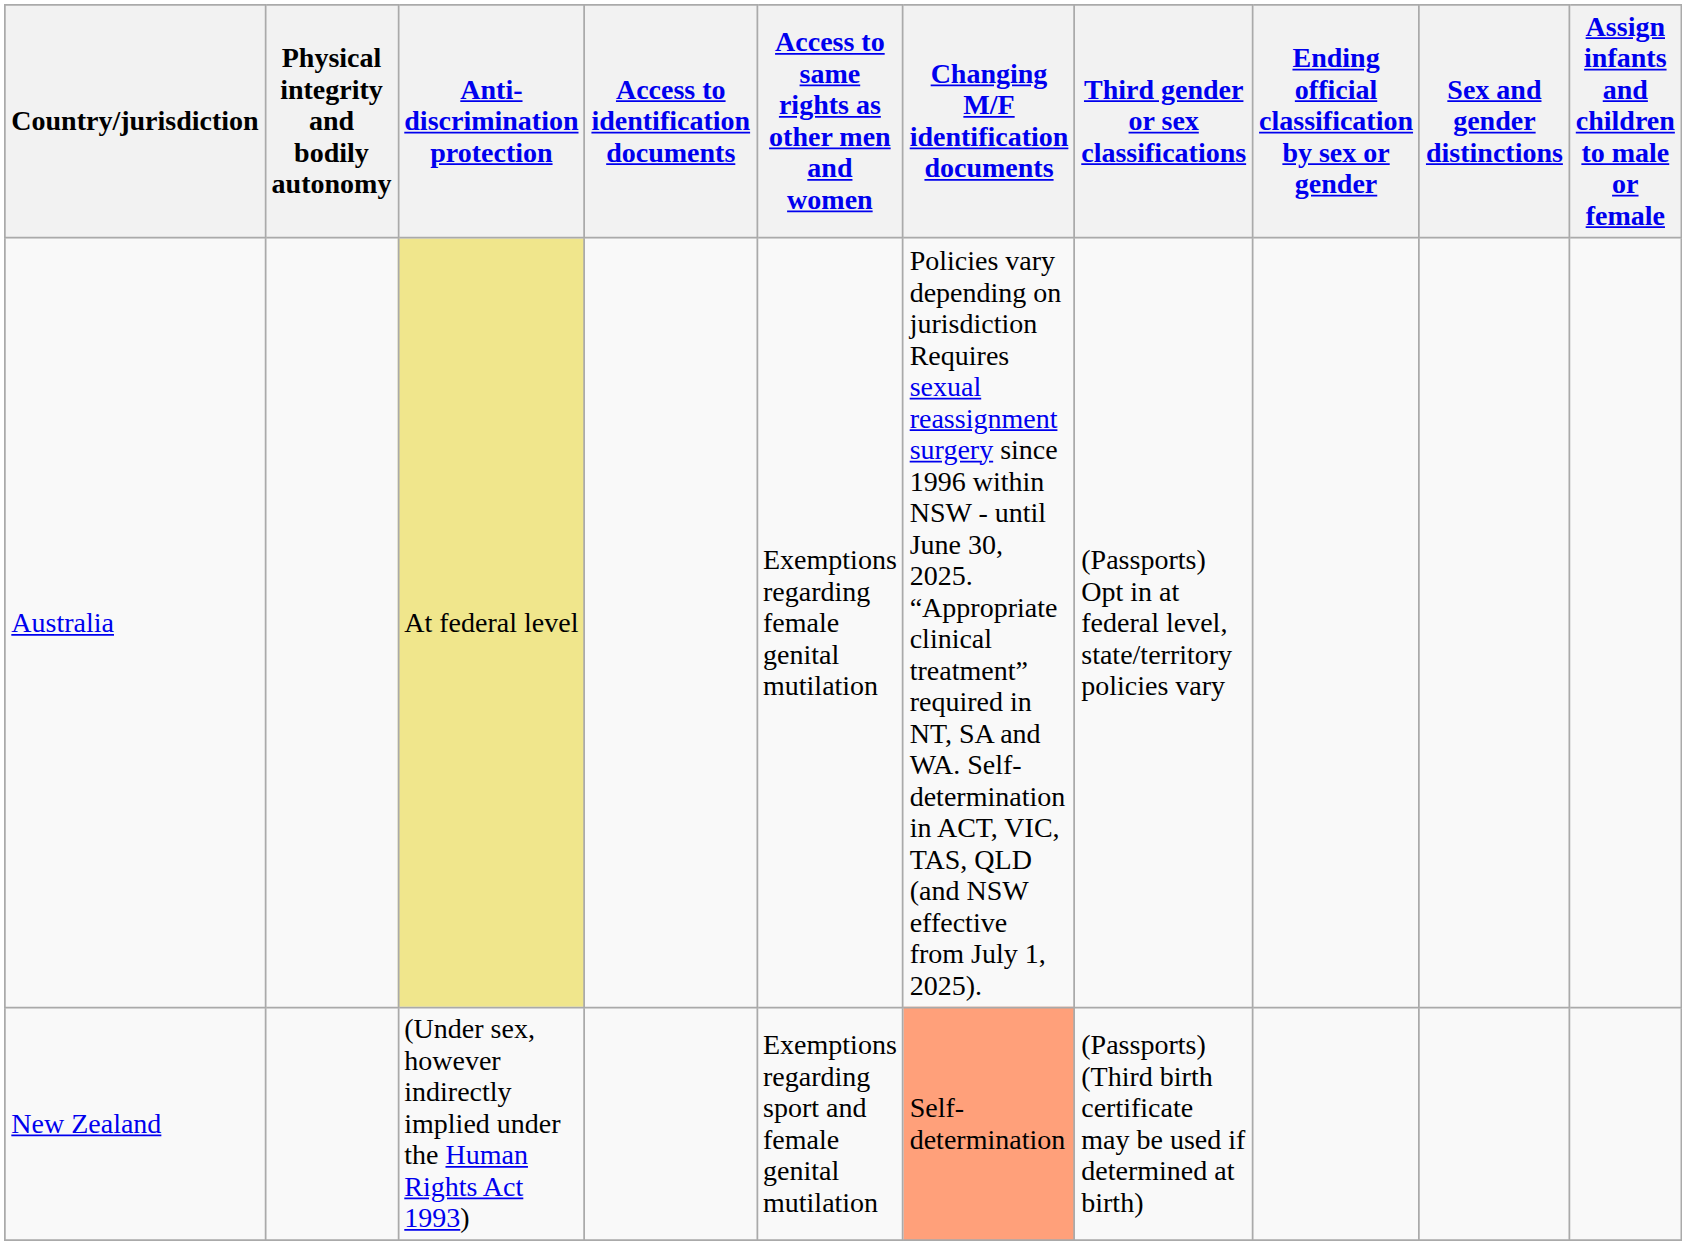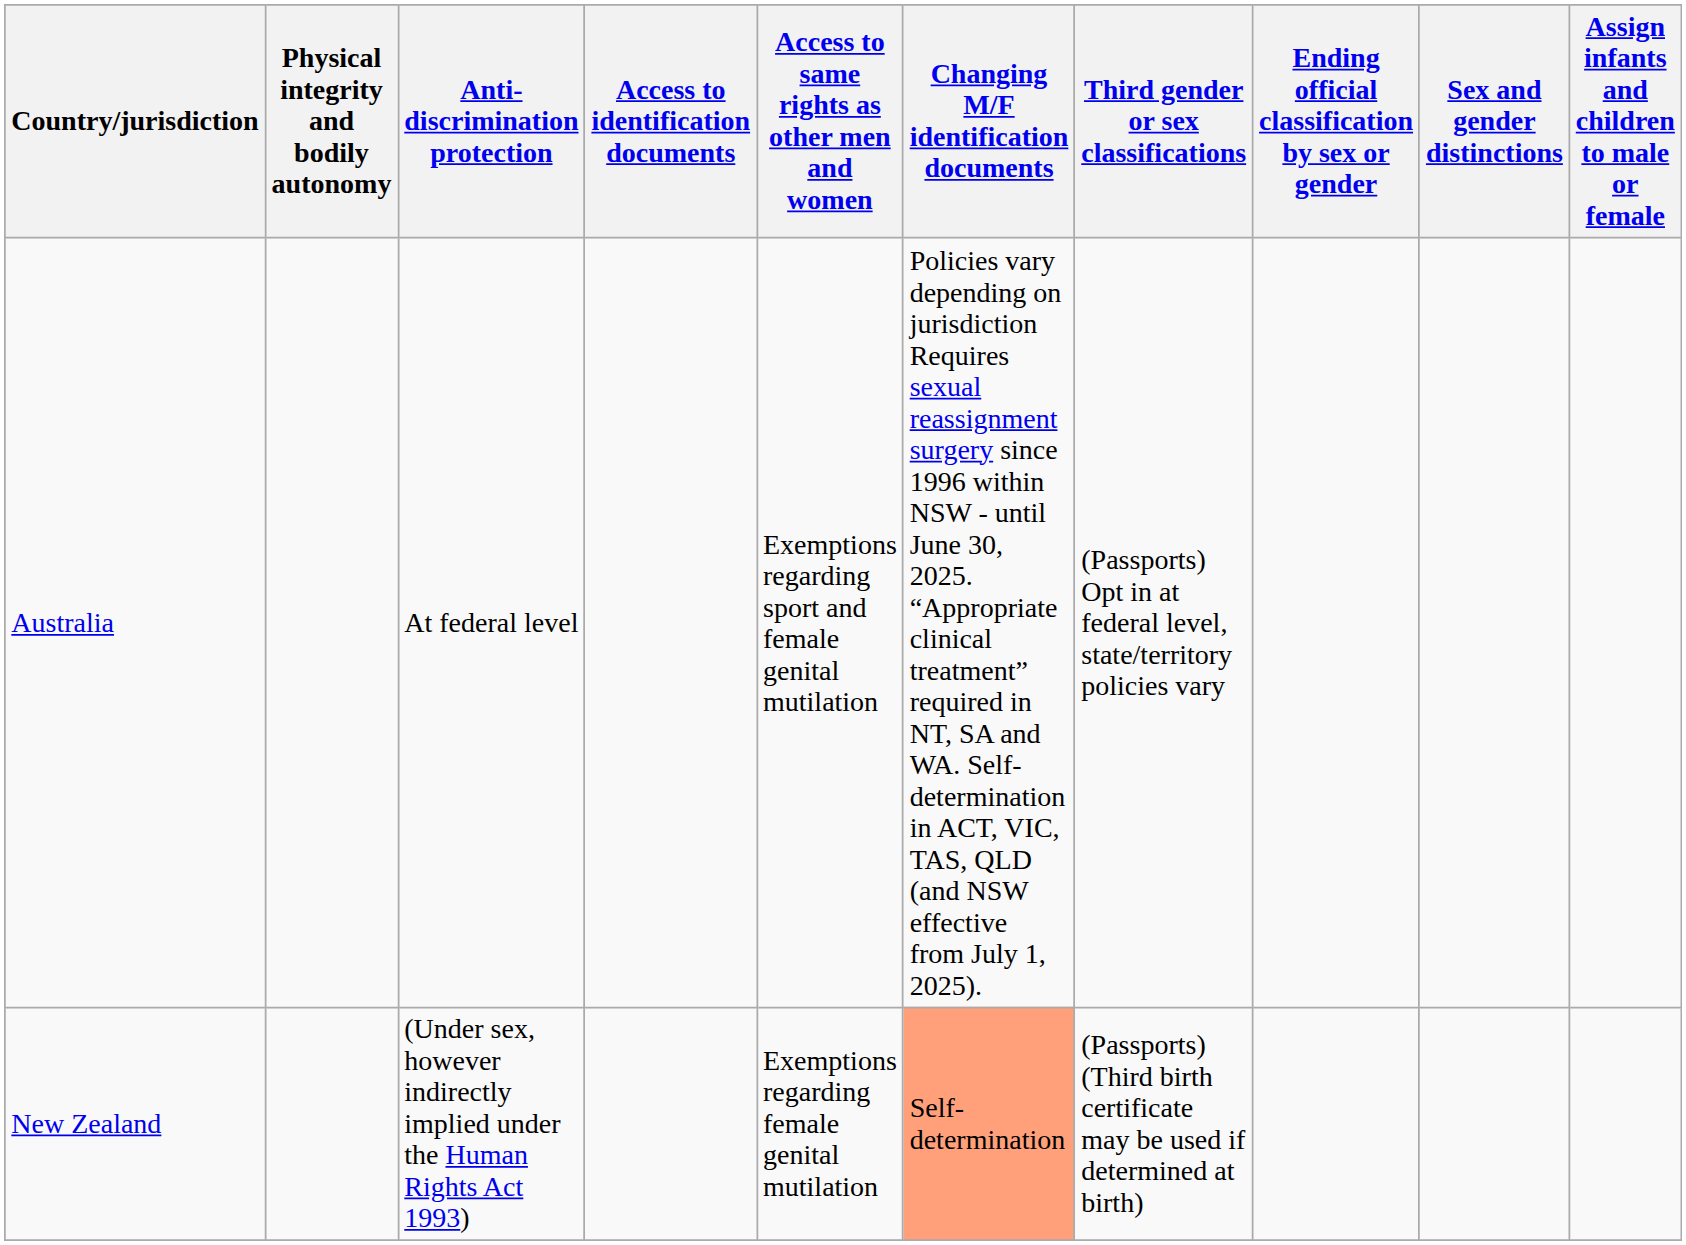(491, 622) khaki background -> (491, 622) no background
(830, 622) Exemptions regarding female genital mutilation -> (830, 622) Exemptions regarding sport and female genital mutilation
(830, 1123) Exemptions regarding sport and female genital mutilation -> (830, 1123) Exemptions regarding female genital mutilation
